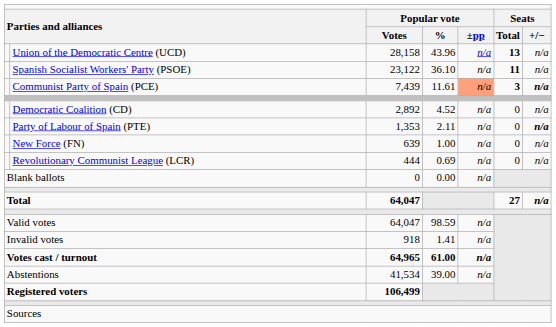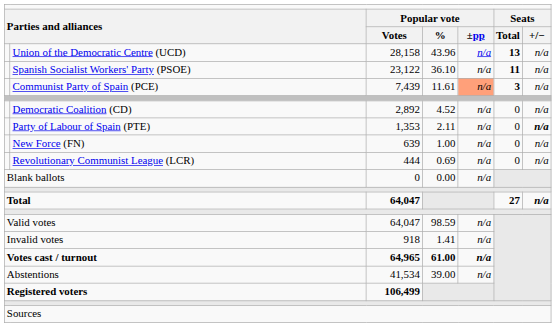(541, 87) bold -> (542, 87) normal
